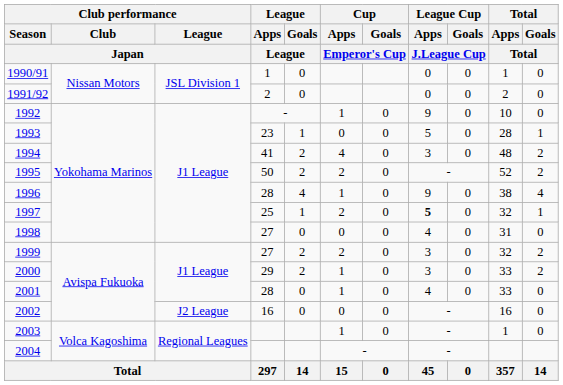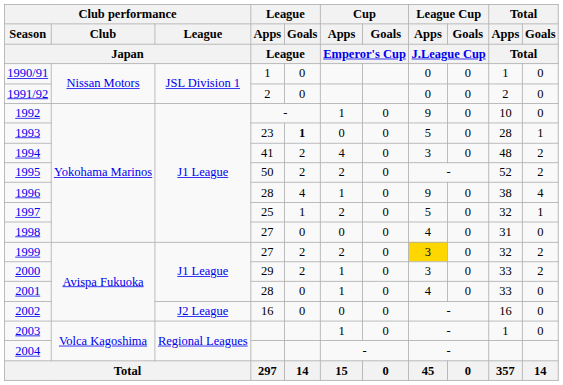(302, 133) normal -> (302, 133) bold
(428, 212) bold -> (428, 212) normal
(428, 251) no background -> (428, 251) gold background
